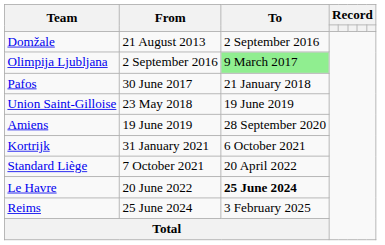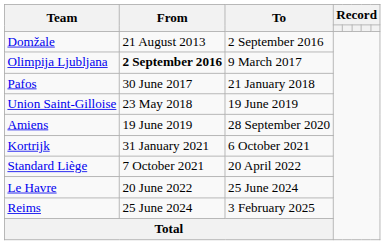(170, 62) normal -> (172, 62) bold
(261, 62) lightgreen background -> (265, 62) no background
(260, 187) bold -> (263, 187) normal
